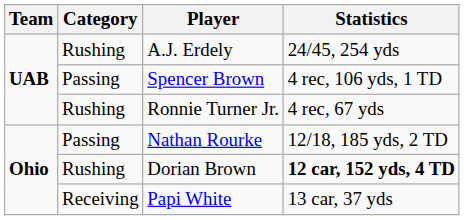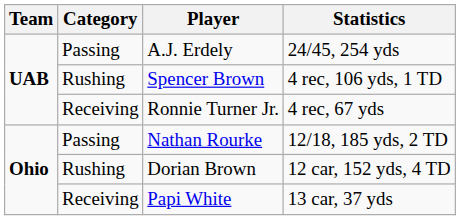(94, 49) Rushing -> (91, 49) Passing
(91, 79) Passing -> (94, 79) Rushing
(94, 109) Rushing -> (100, 109) Receiving
(371, 169) bold -> (369, 169) normal
